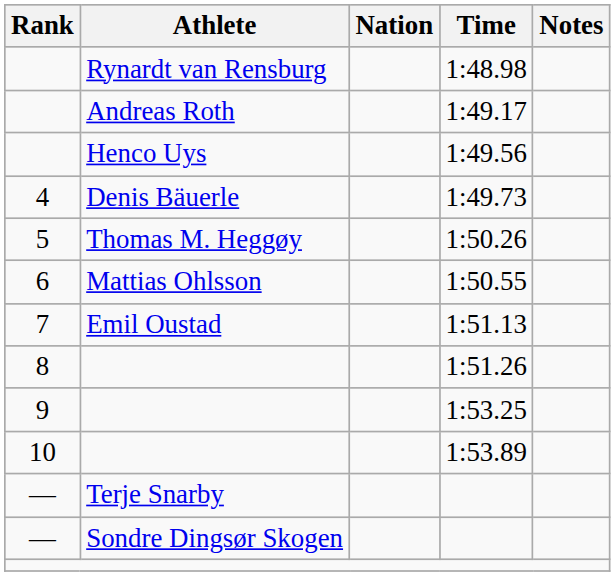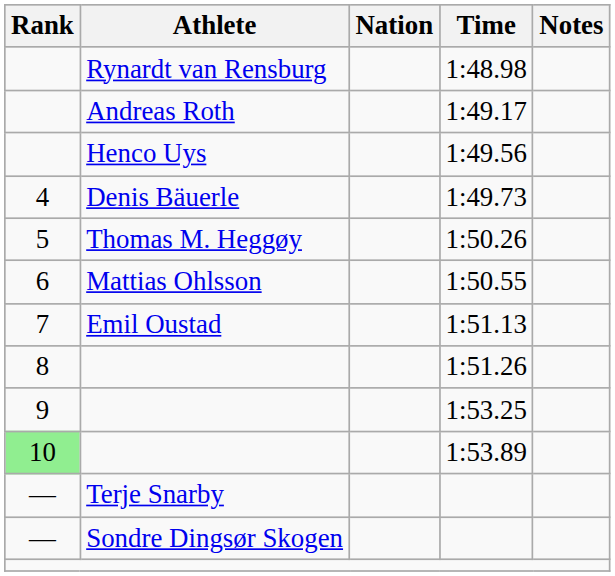(42, 452) no background -> (42, 452) lightgreen background
